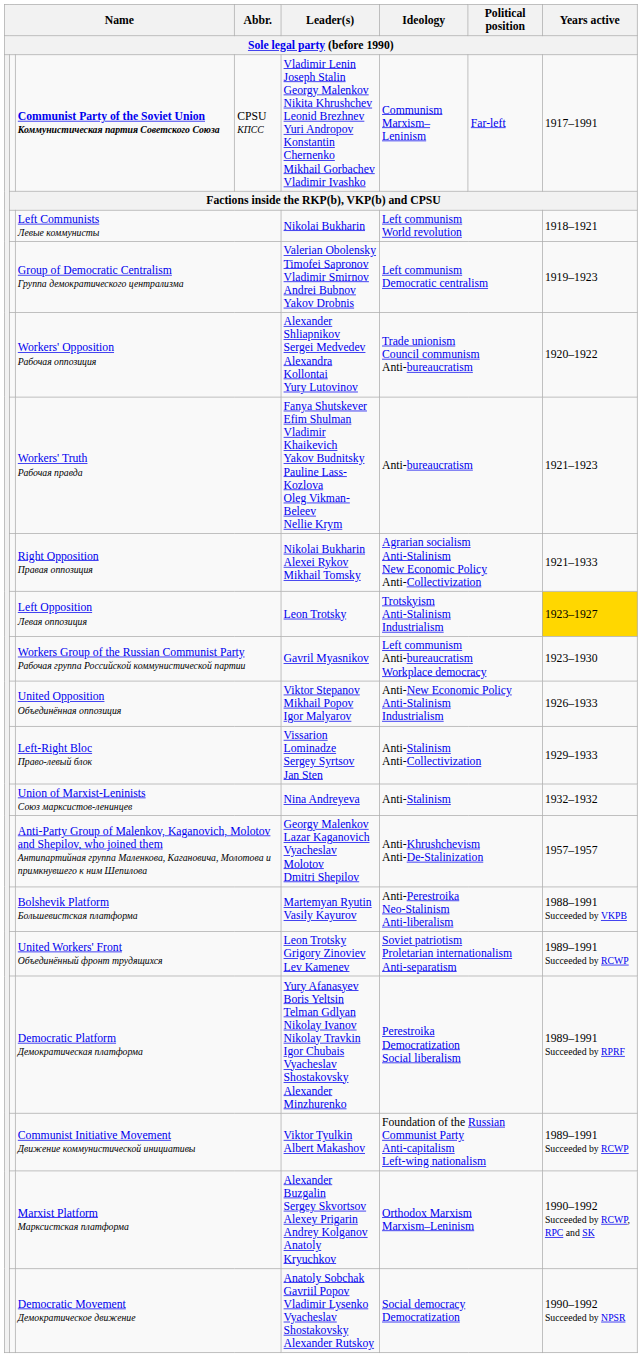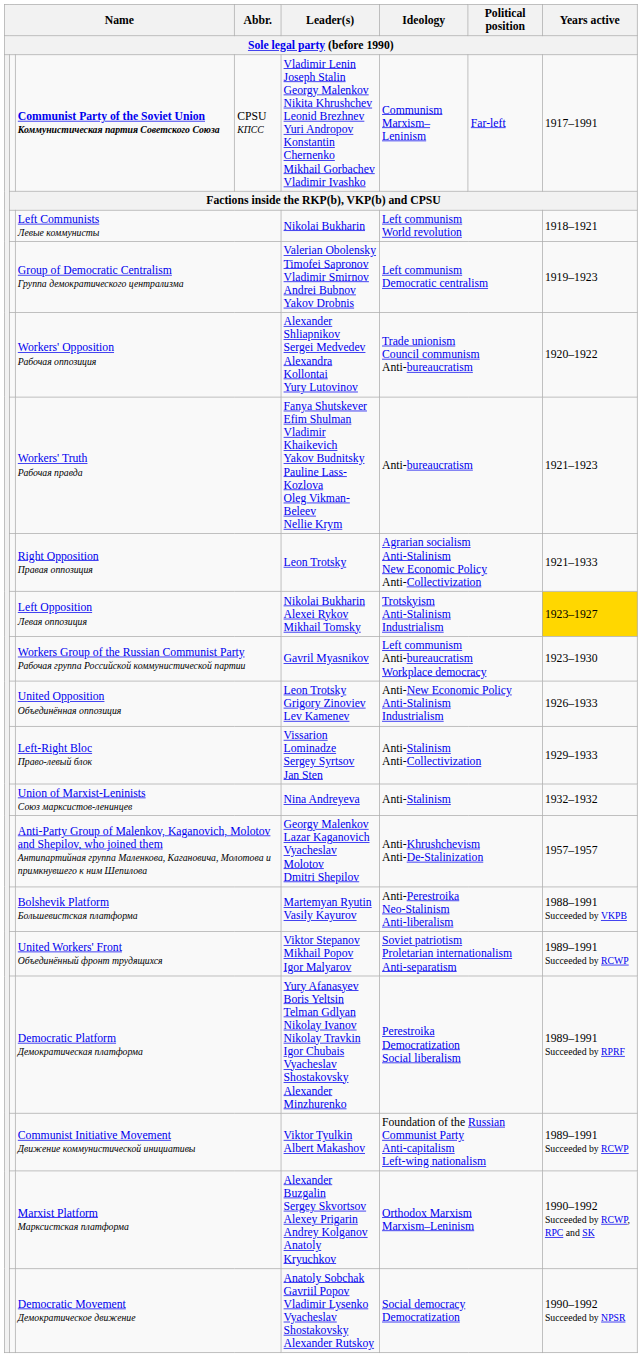(324, 562) Nikolai Bukharin Alexei Rykov Mikhail Tomsky -> (315, 562) Leon Trotsky
(315, 614) Leon Trotsky -> (324, 614) Nikolai Bukharin Alexei Rykov Mikhail Tomsky
(322, 703) Viktor Stepanov Mikhail Popov Igor Malyarov -> (325, 703) Leon Trotsky Grigory Zinoviev Lev Kamenev
(325, 954) Leon Trotsky Grigory Zinoviev Lev Kamenev -> (322, 954) Viktor Stepanov Mikhail Popov Igor Malyarov
